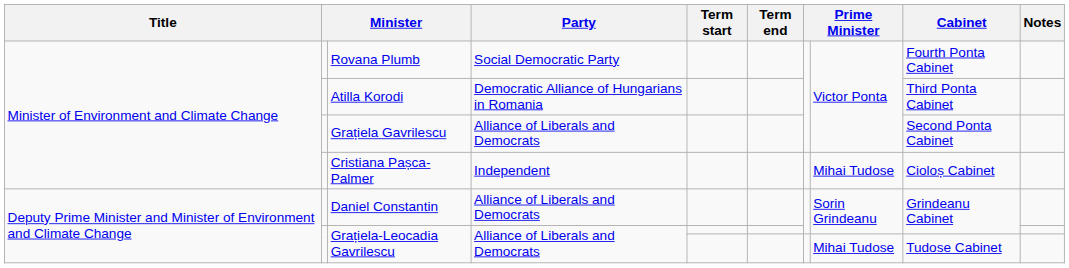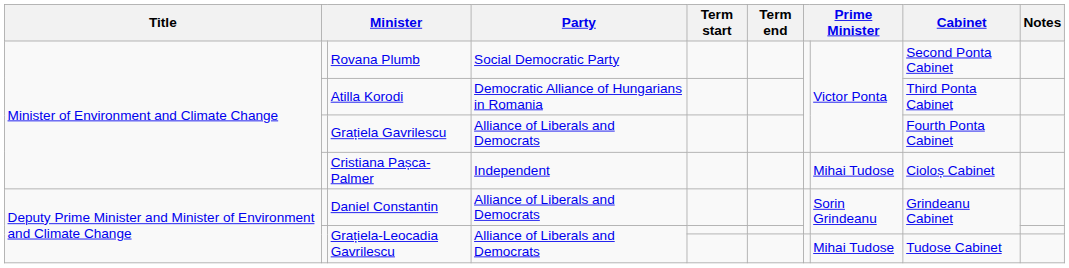(945, 59) Fourth Ponta Cabinet -> (949, 59) Second Ponta Cabinet
(949, 133) Second Ponta Cabinet -> (945, 133) Fourth Ponta Cabinet
